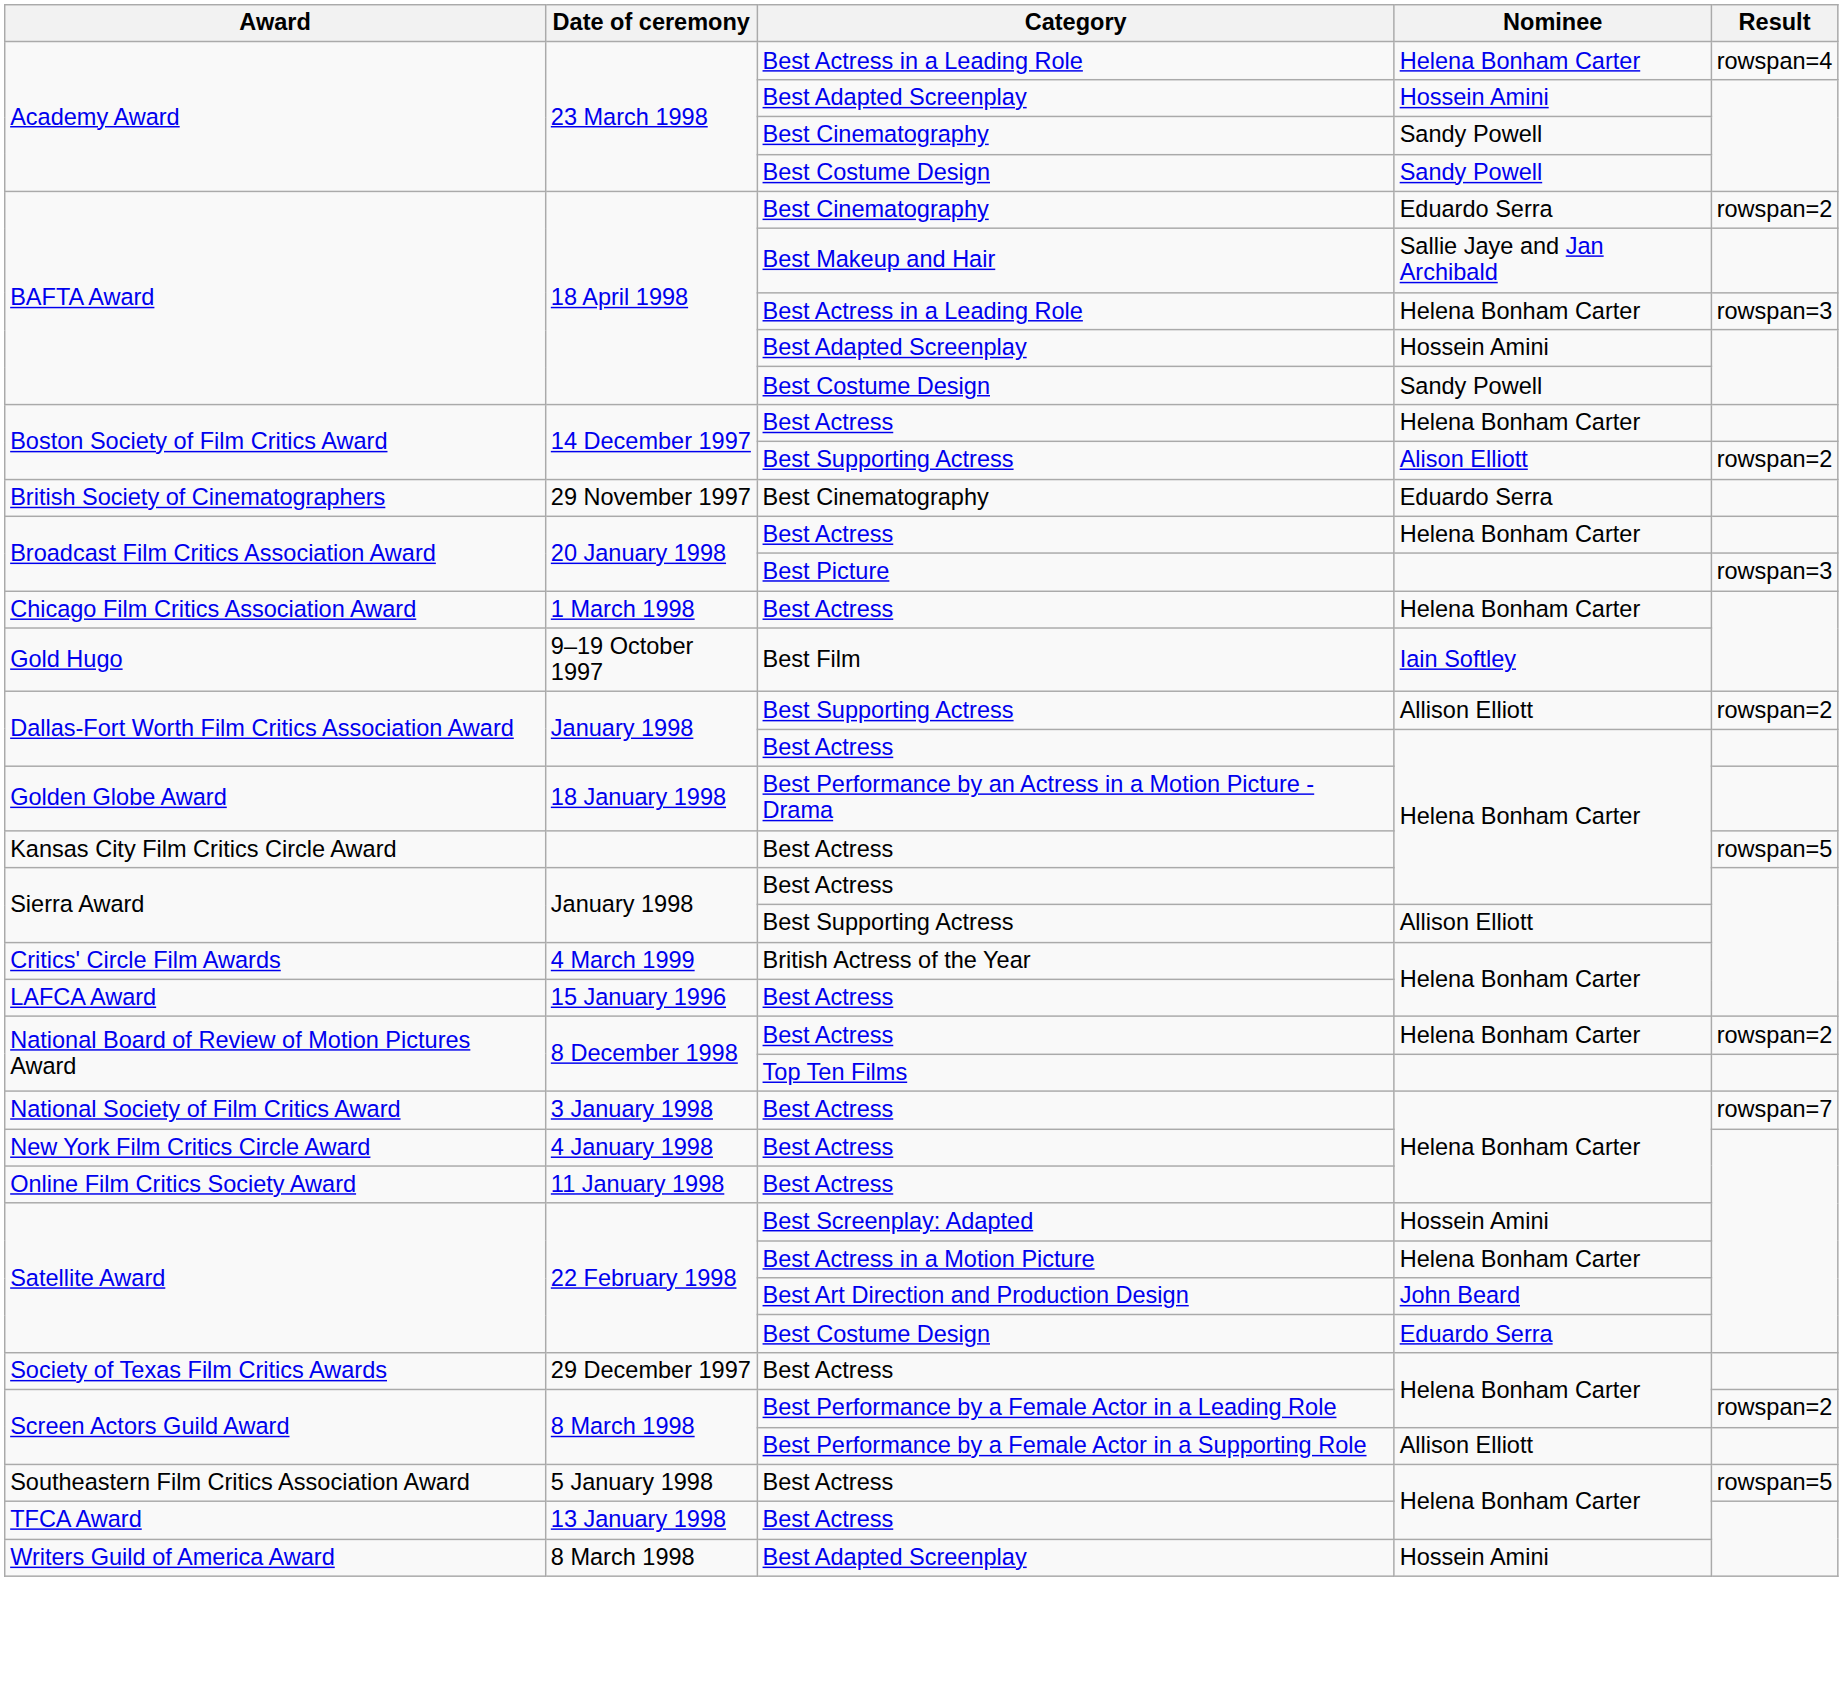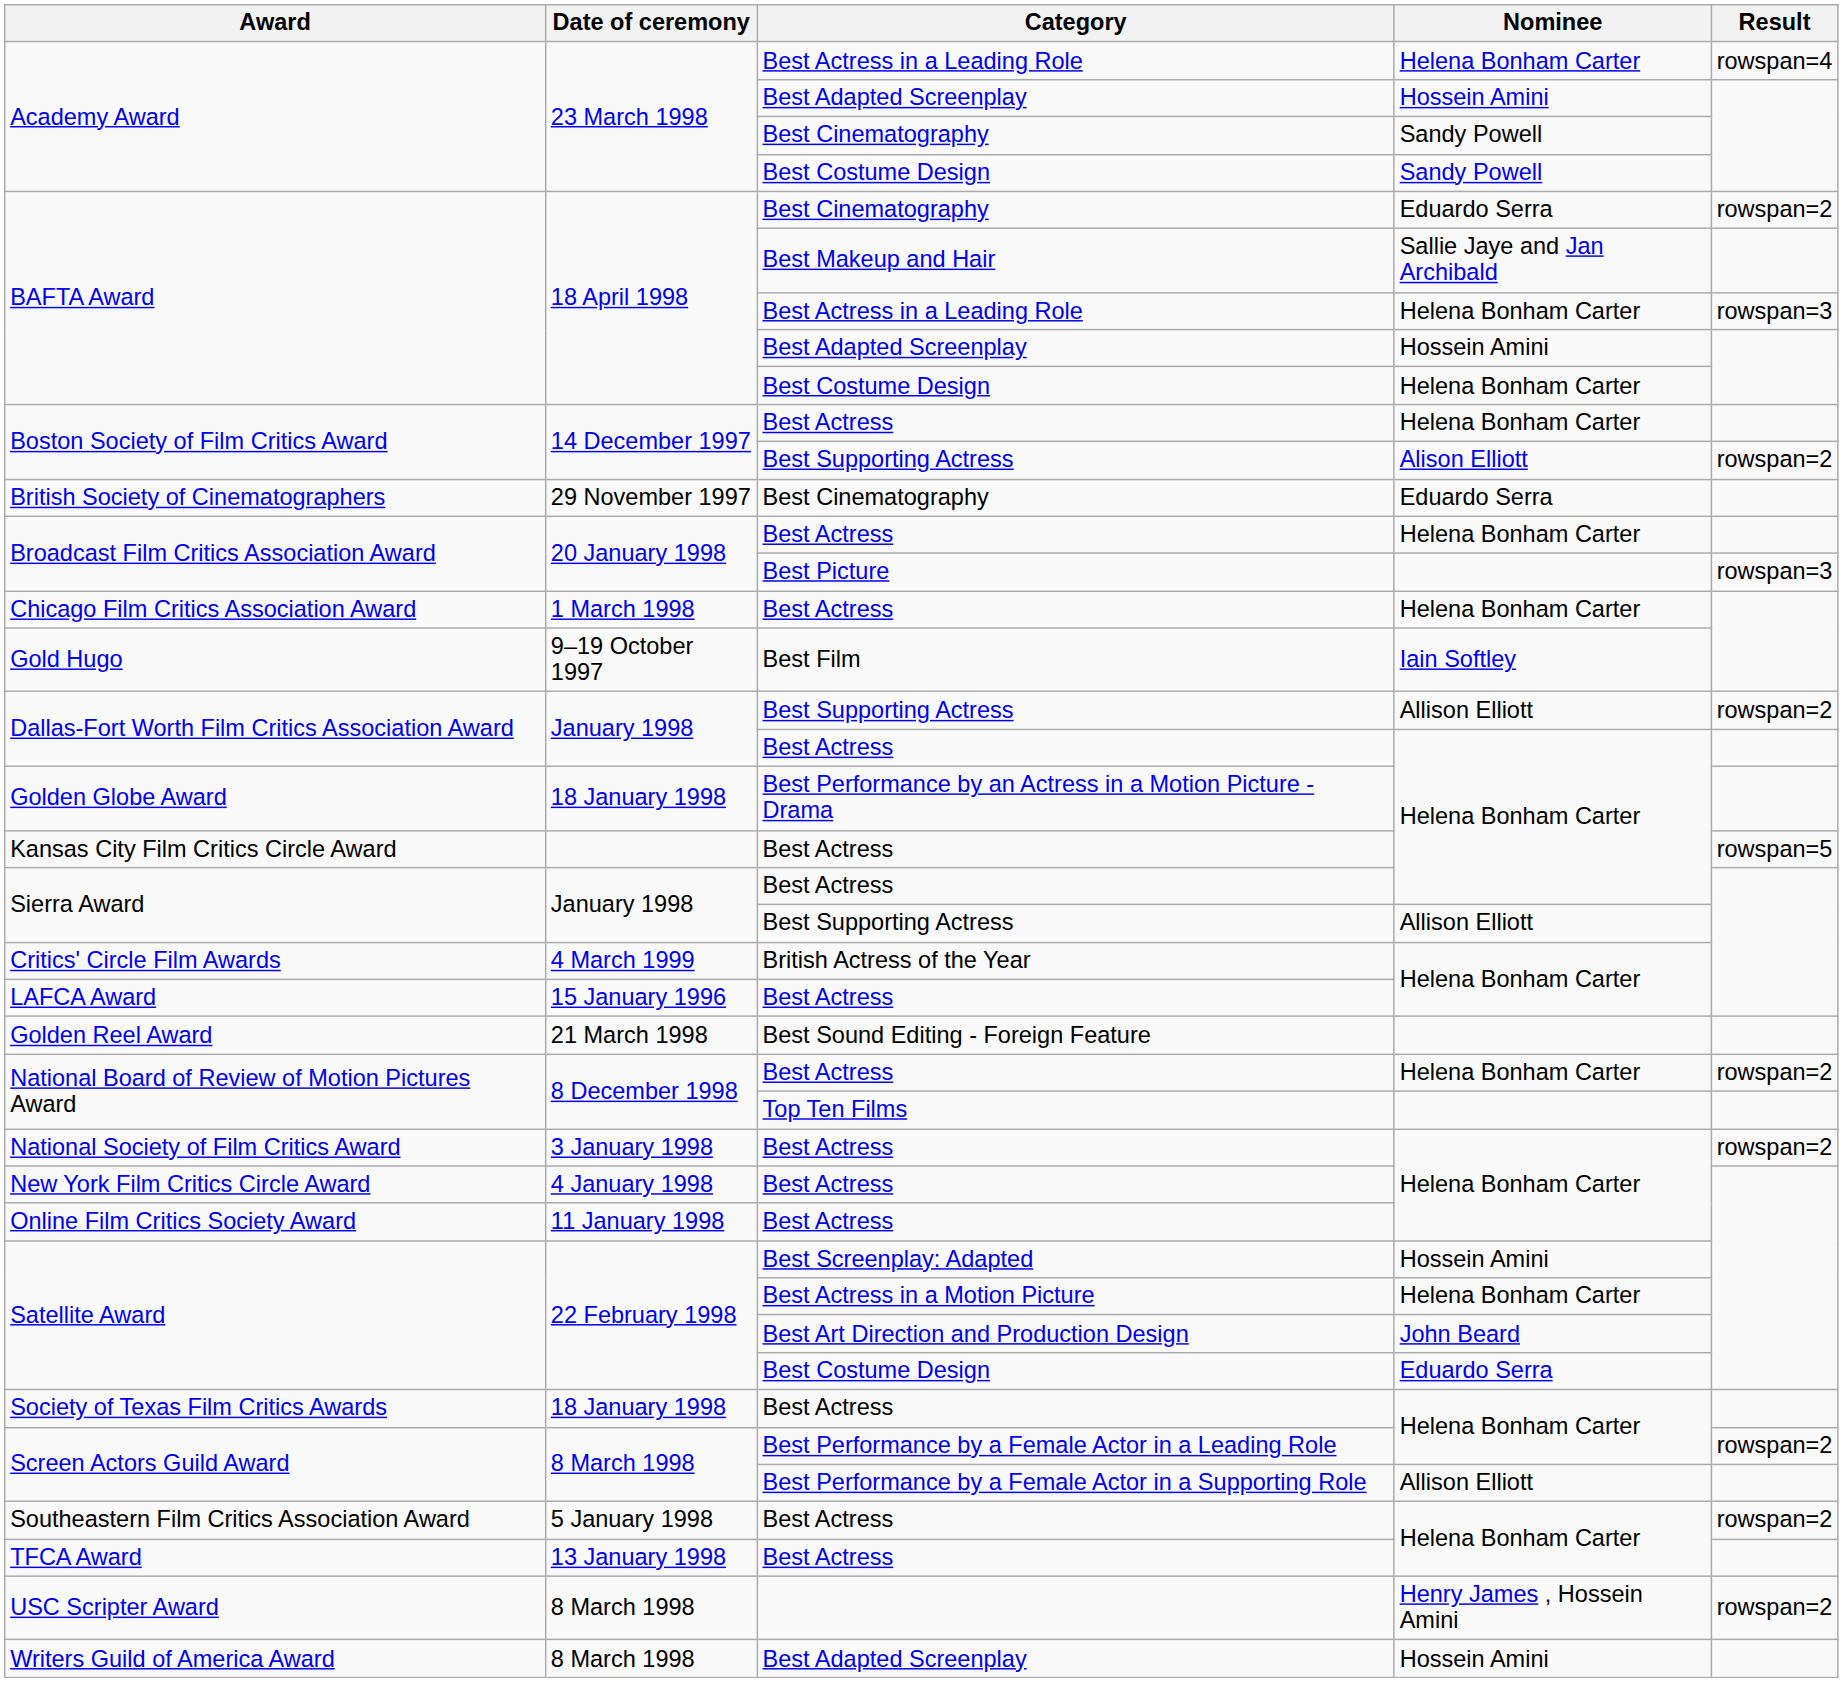(1471, 385) Sandy Powell -> (1520, 385) Helena Bonham Carter
+ row: (111, 1035)
(1775, 1109) rowspan=7 -> (1775, 1146) rowspan=2
(651, 1370) 29 December 1997 -> (638, 1408) 18 January 1998
(1775, 1482) rowspan=5 -> (1775, 1519) rowspan=2
+ row: (115, 1607)
